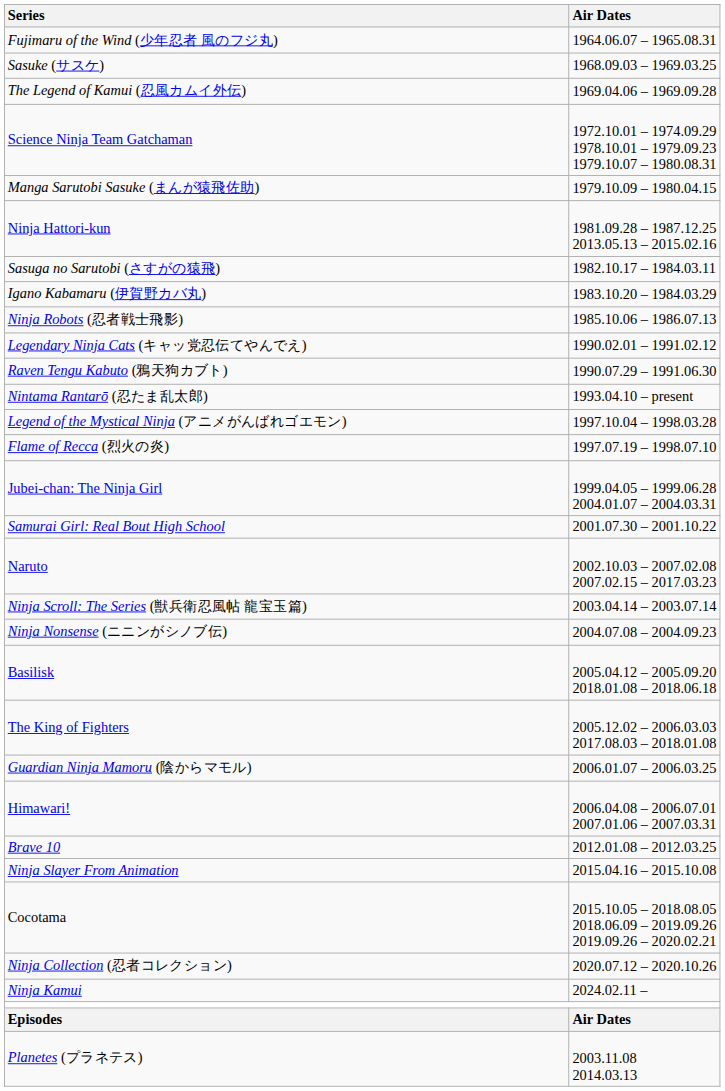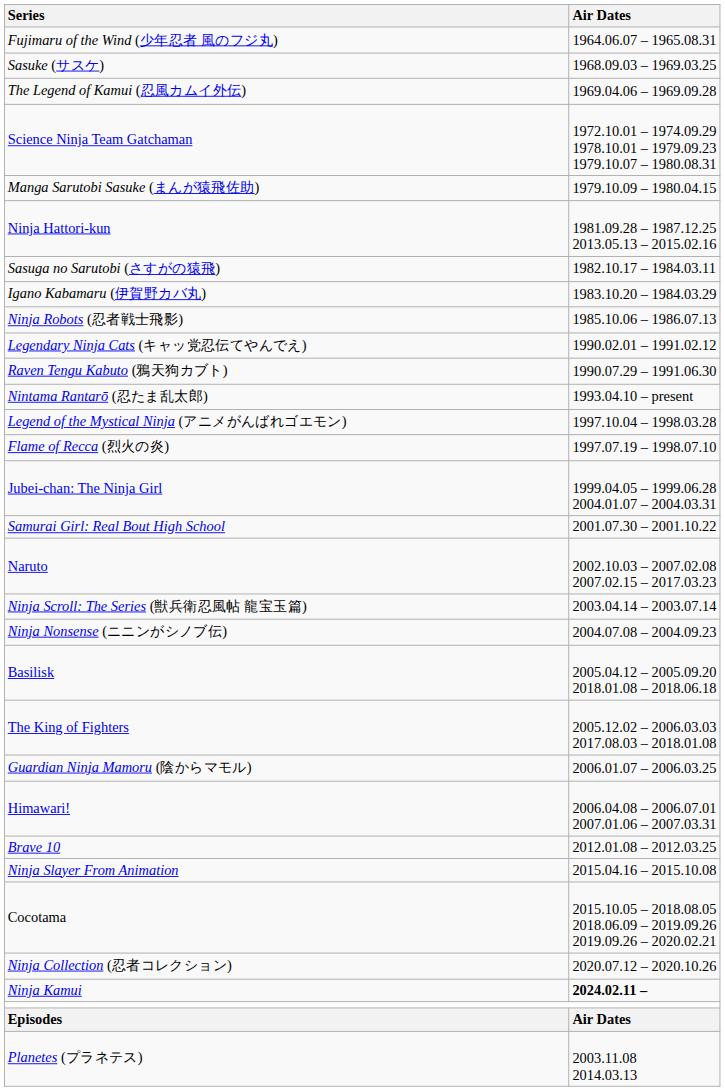(610, 990) normal -> (610, 990) bold
